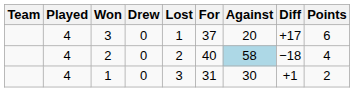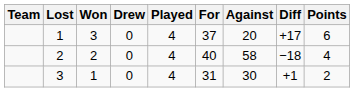columns swapped: (67, 14) <-> (179, 14)
(249, 55) lightblue background -> (249, 55) no background
